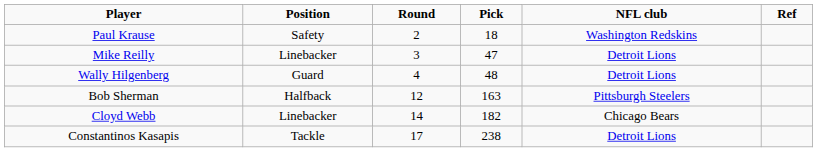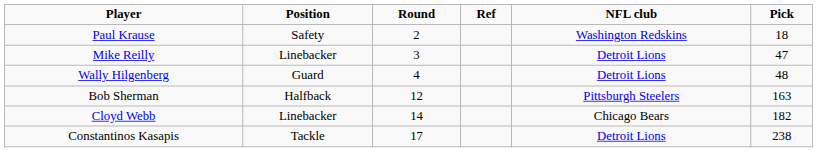columns swapped: (491, 14) <-> (787, 14)
